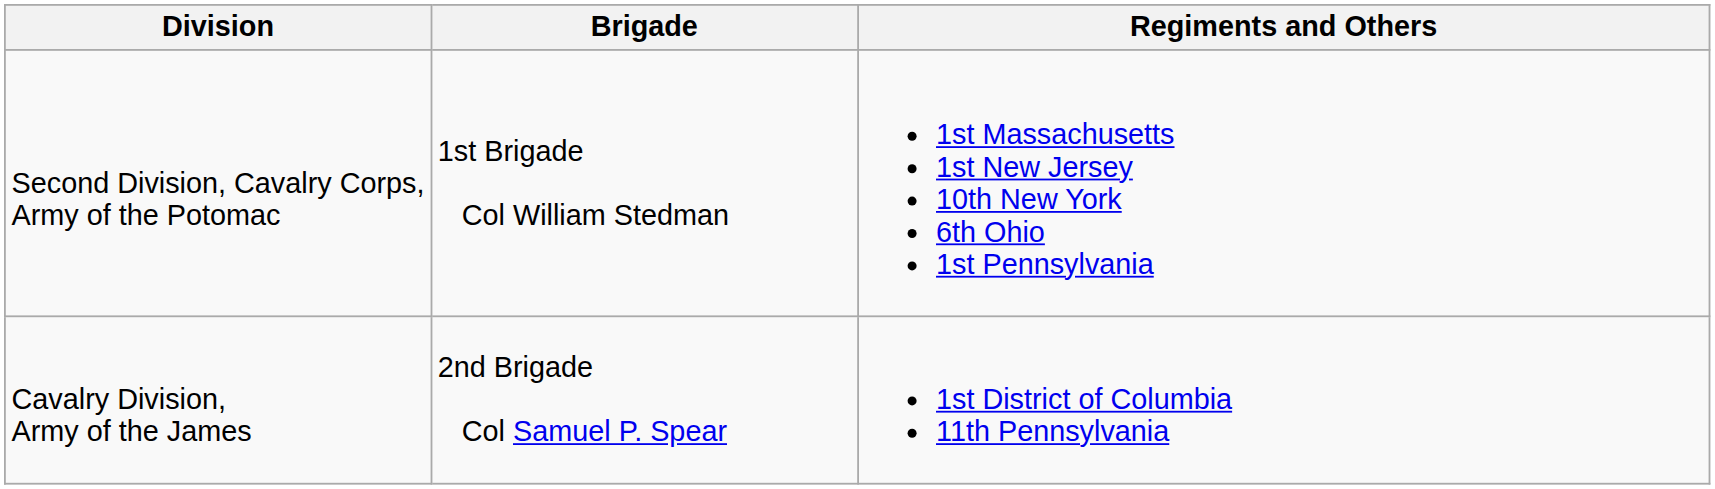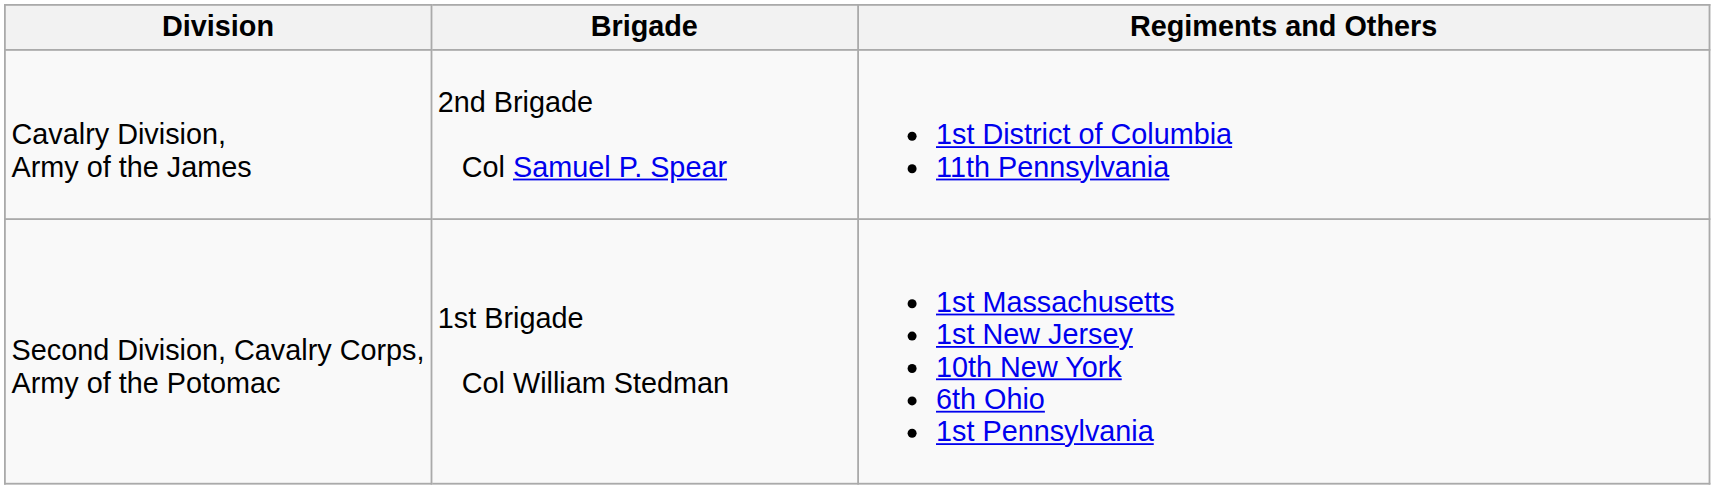rows swapped: (218, 199) <-> (132, 415)
